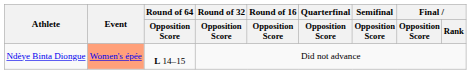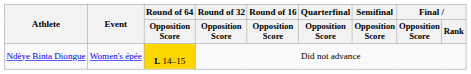(116, 56) lightsalmon background -> (116, 56) no background
(170, 62) no background -> (170, 62) gold background
